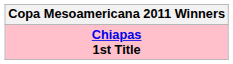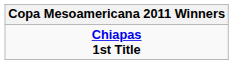(117, 42) pink background -> (117, 42) no background
